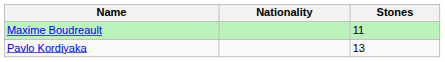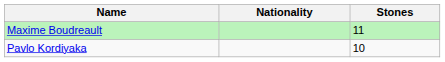(359, 48) 13 -> (359, 48) 10
